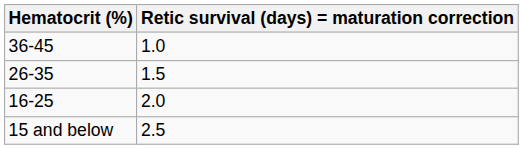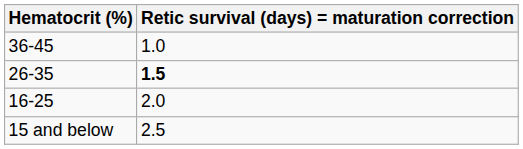(153, 74) normal -> (153, 74) bold
